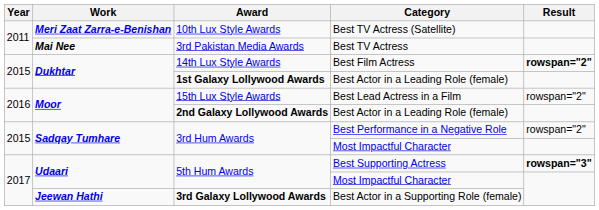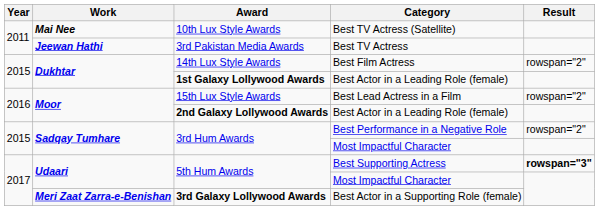(103, 29) Meri Zaat Zarra-e-Benishan -> (55, 29) Mai Nee
(55, 46) Mai Nee -> (69, 46) Jeewan Hathi
(559, 63) bold -> (556, 63) normal
(69, 197) Jeewan Hathi -> (103, 197) Meri Zaat Zarra-e-Benishan
